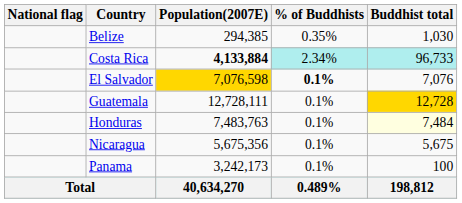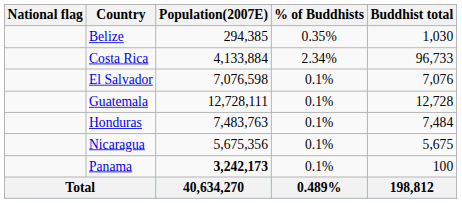(241, 58) bold -> (241, 58) normal
(319, 58) paleturquoise background -> (319, 58) no background
(434, 58) paleturquoise background -> (434, 58) no background
(241, 79) gold background -> (241, 79) no background
(319, 79) bold -> (319, 79) normal
(434, 101) gold background -> (434, 101) no background
(438, 123) lightyellow background -> (438, 123) no background
(241, 166) normal -> (241, 166) bold
